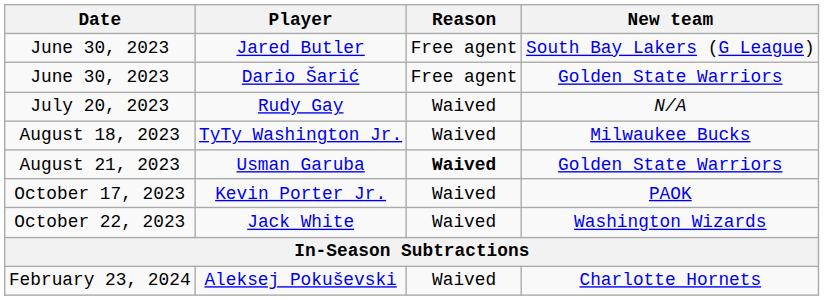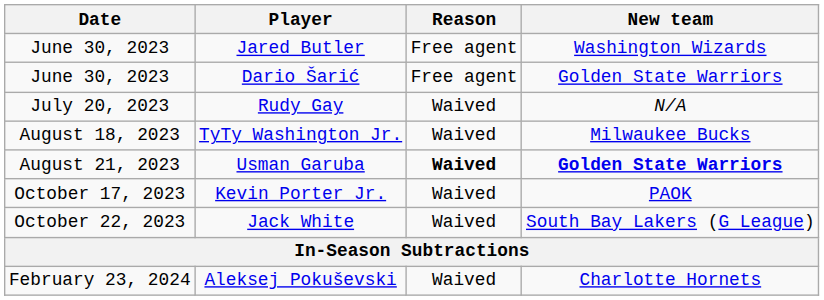(670, 48) South Bay Lakers (G League) -> (670, 48) Washington Wizards
(670, 164) normal -> (670, 164) bold
(670, 222) Washington Wizards -> (670, 222) South Bay Lakers (G League)
